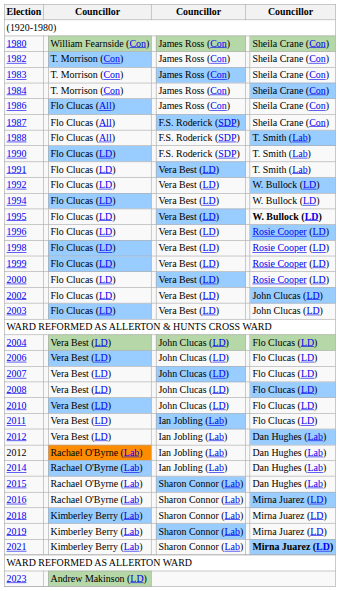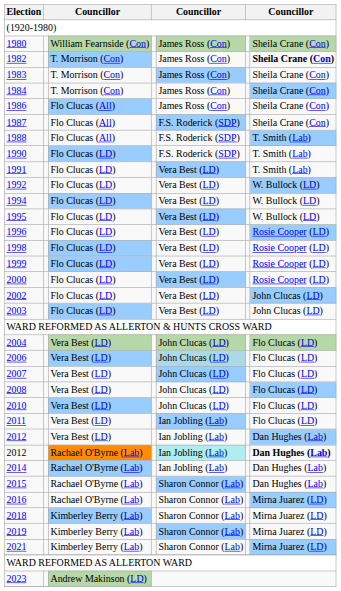(291, 59) normal -> (293, 59) bold
(287, 216) bold -> (286, 216) normal
(194, 358) no background -> (194, 358) lightblue background
(193, 452) no background -> (193, 452) paleturquoise background
(289, 452) normal -> (292, 452) bold
(293, 547) bold -> (290, 547) normal
